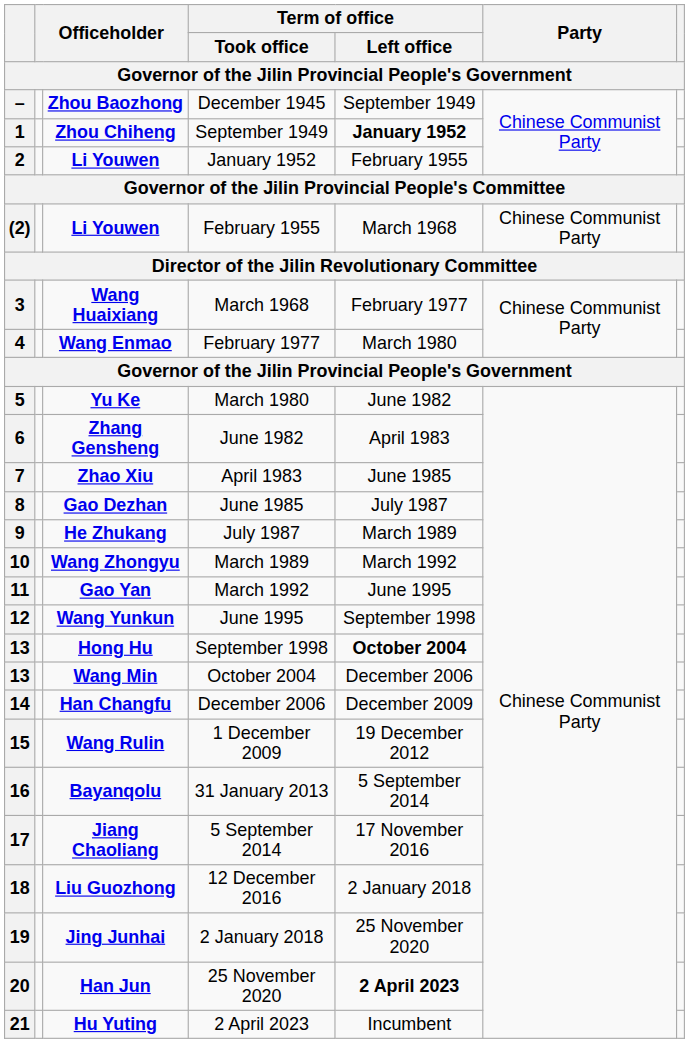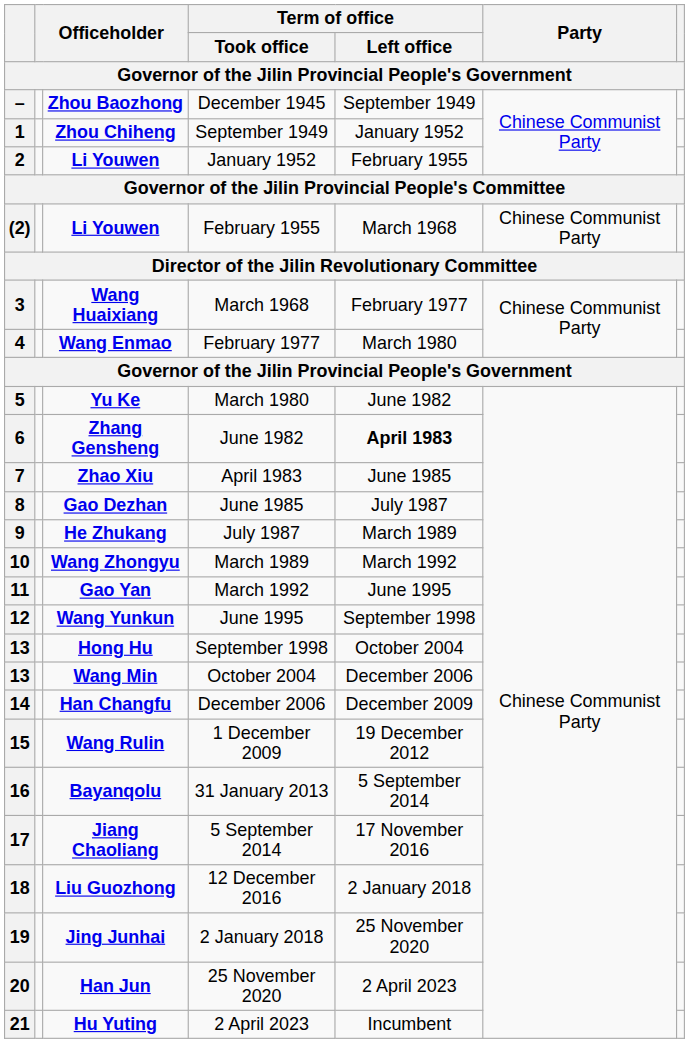(409, 132) bold -> (409, 132) normal
(409, 438) normal -> (409, 438) bold
(409, 647) bold -> (409, 647) normal
(409, 985) bold -> (409, 985) normal
